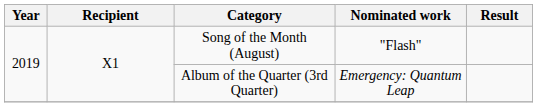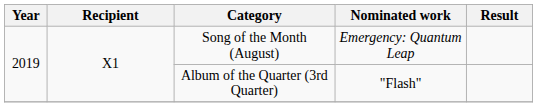(401, 45) "Flash" -> (401, 45) Emergency: Quantum Leap
(401, 83) Emergency: Quantum Leap -> (401, 83) "Flash"
